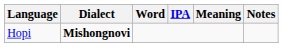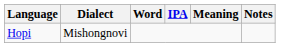(97, 33) bold -> (95, 33) normal
